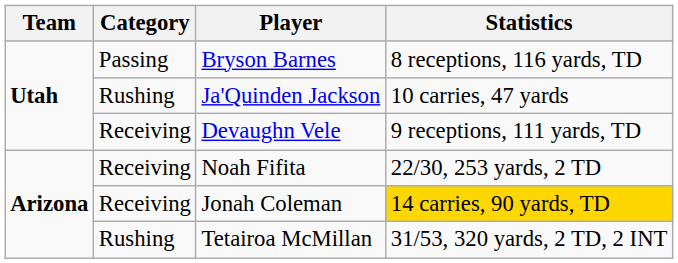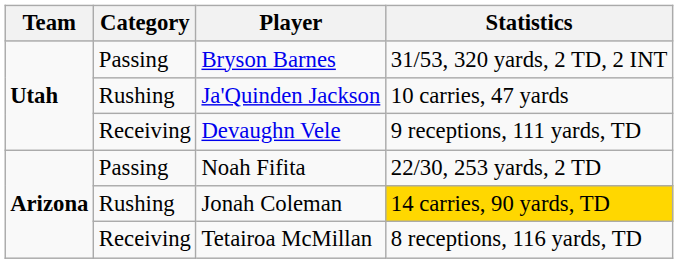(516, 59) 8 receptions, 116 yards, TD -> (529, 59) 31/53, 320 yards, 2 TD, 2 INT
(145, 167) Receiving -> (134, 167) Passing
(145, 203) Receiving -> (137, 203) Rushing
(137, 239) Rushing -> (145, 239) Receiving
(529, 239) 31/53, 320 yards, 2 TD, 2 INT -> (516, 239) 8 receptions, 116 yards, TD
